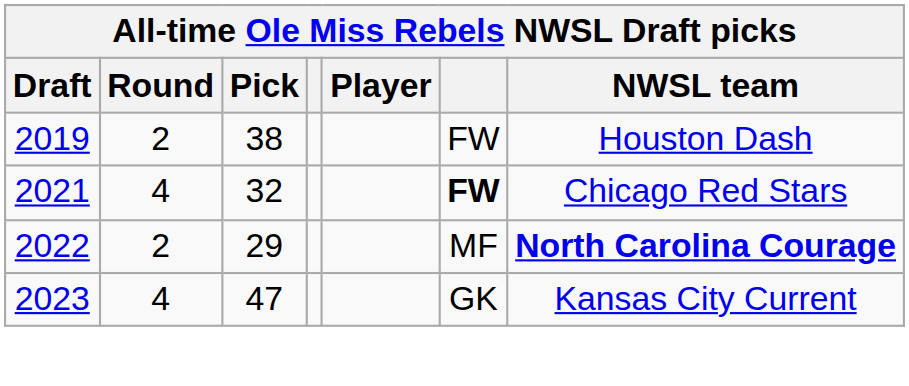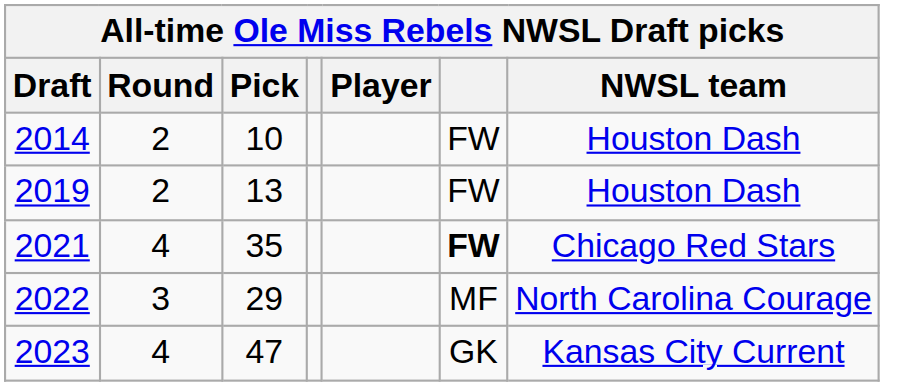+ row: (52, 138)
(264, 138) 38 -> (264, 191) 13
(264, 191) 32 -> (264, 245) 35
(161, 245) 2 -> (161, 298) 3
(706, 245) bold -> (693, 298) normal
